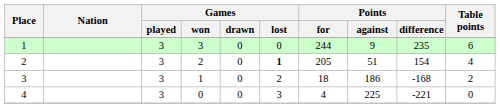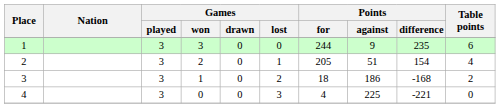(279, 62) bold -> (279, 62) normal
